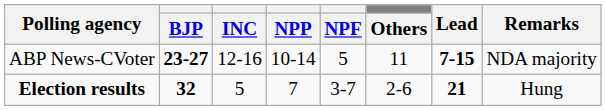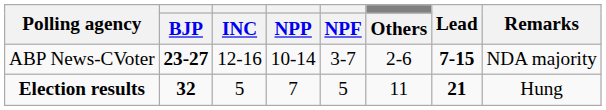(343, 59) 5 -> (343, 59) 3-7
(399, 59) 11 -> (399, 59) 2-6
(343, 89) 3-7 -> (343, 89) 5
(399, 89) 2-6 -> (399, 89) 11
